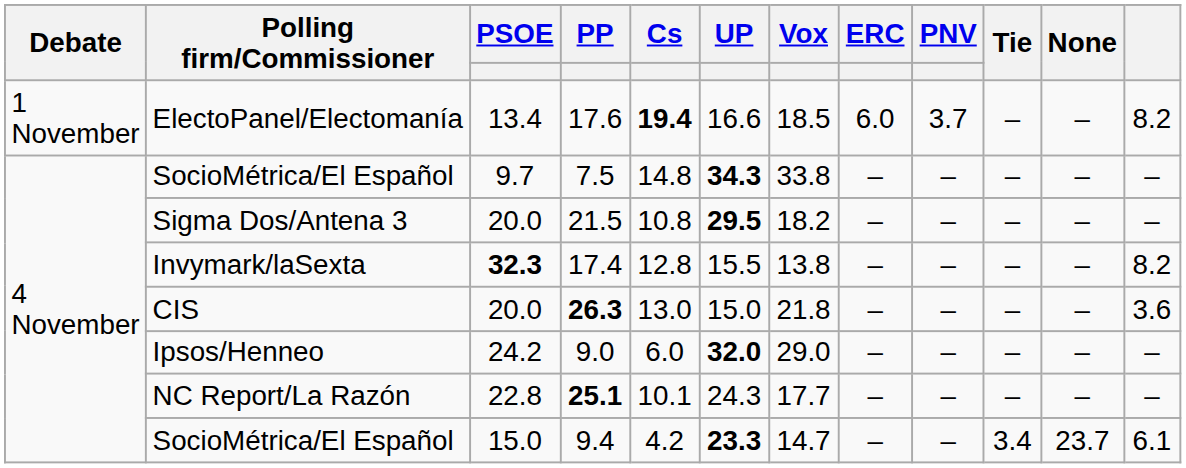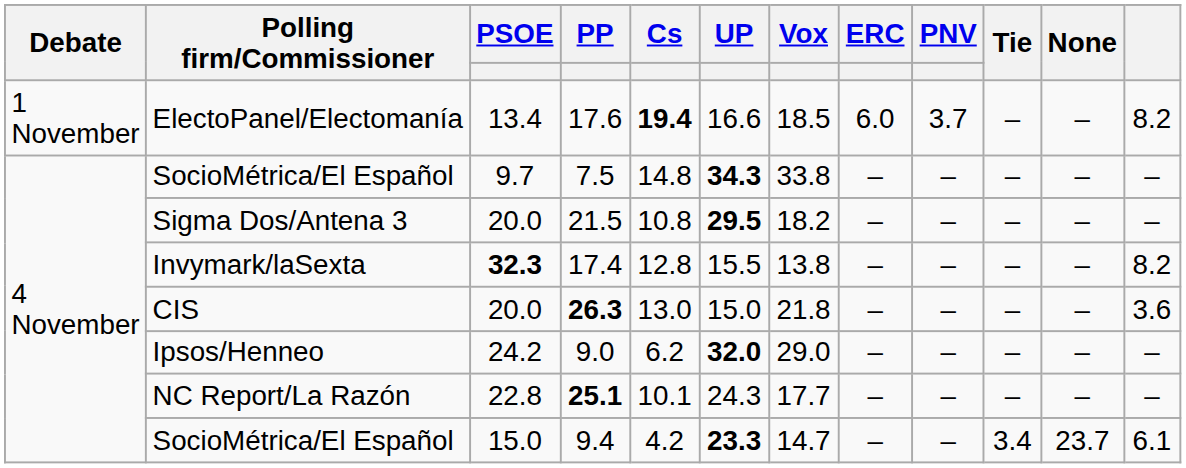(665, 353) 6.0 -> (665, 353) 6.2
